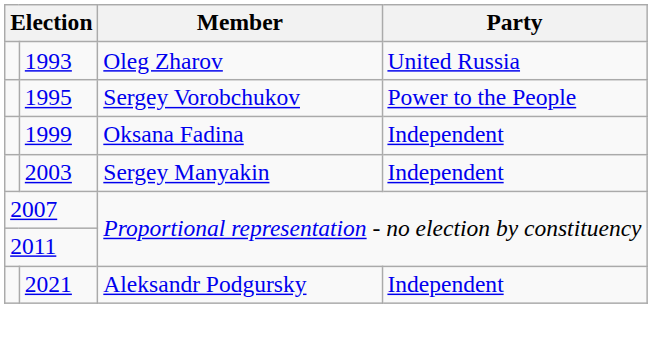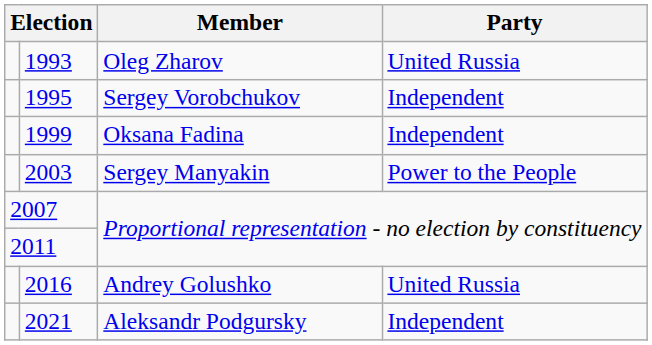(482, 97) Power to the People -> (446, 97) Independent
(446, 172) Independent -> (482, 172) Power to the People
+ row: (48, 284)
